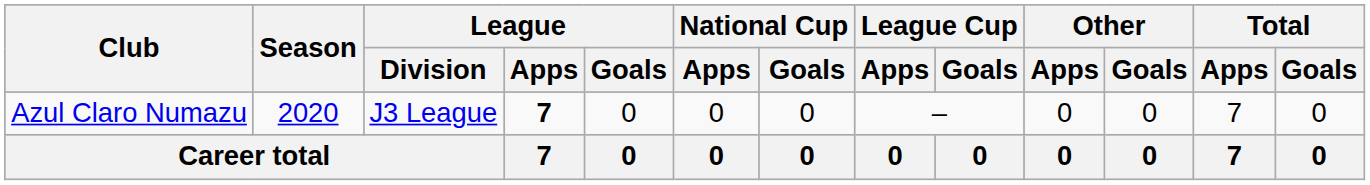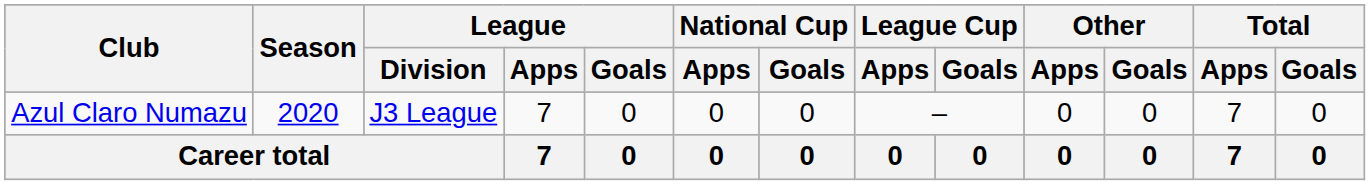(544, 112) bold -> (544, 112) normal
